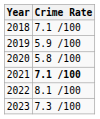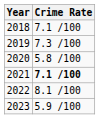(58, 44) 5.9 /100 -> (58, 44) 7.3 /100
(58, 106) 7.3 /100 -> (58, 106) 5.9 /100
